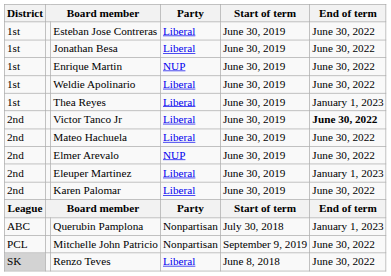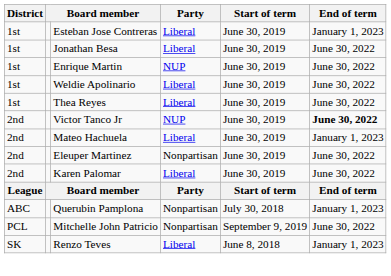(344, 31) June 30, 2022 -> (348, 31) January 1, 2023
(348, 102) January 1, 2023 -> (344, 102) June 30, 2022
(179, 119) Liberal -> (174, 119) NUP
(344, 137) June 30, 2022 -> (348, 137) January 1, 2023
- row: (86, 155)
(179, 173) Liberal -> (190, 155) Nonpartisan
(348, 173) January 1, 2023 -> (344, 155) June 30, 2022
(14, 262) lightgrey background -> (14, 244) no background
(344, 262) June 30, 2022 -> (348, 244) January 1, 2023
